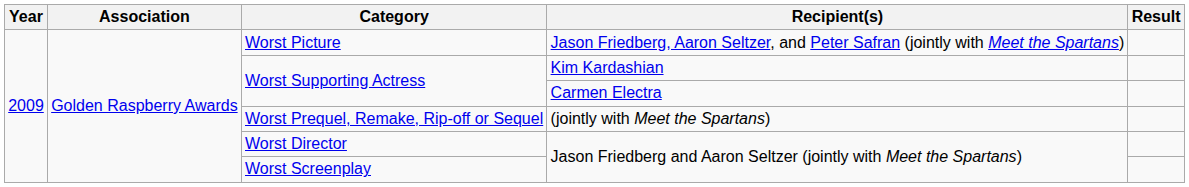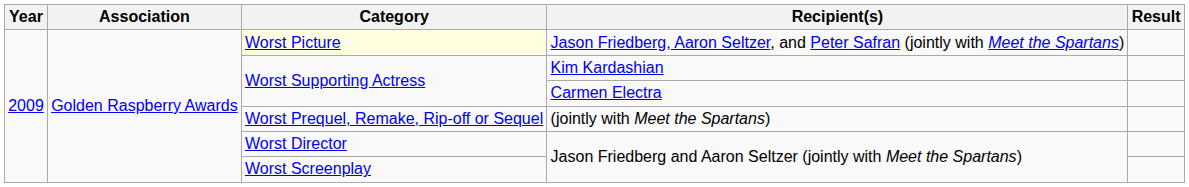(293, 42) no background -> (293, 42) lightyellow background
